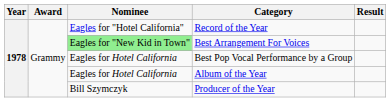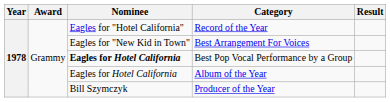(130, 43) lightgreen background -> (130, 43) no background
(123, 58) normal -> (125, 58) bold
